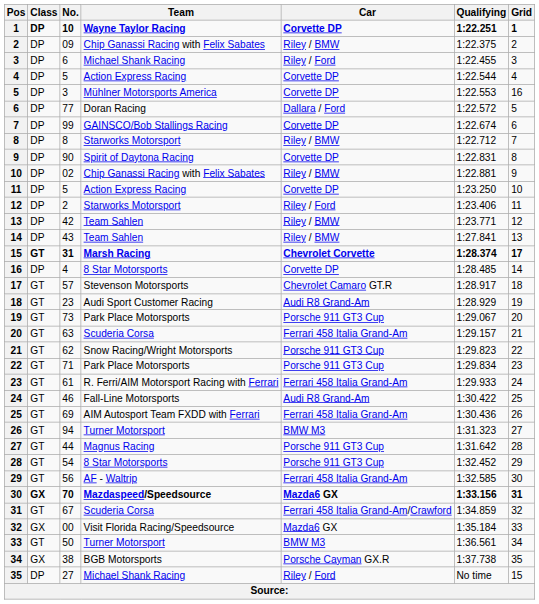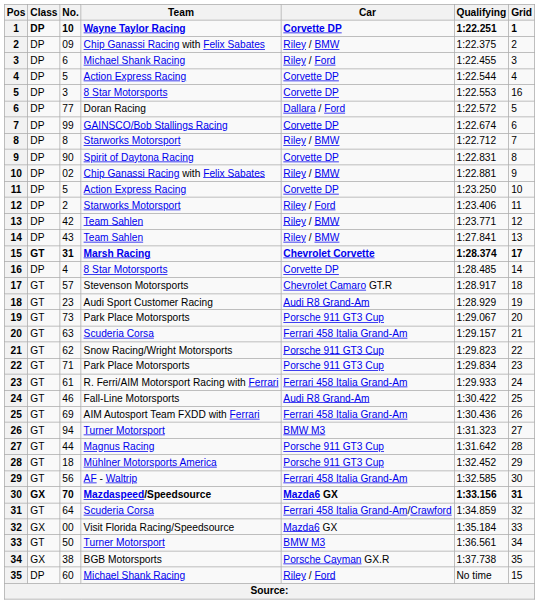(150, 92) Mühlner Motorsports America -> (126, 92) 8 Star Motorsports
(68, 462) 54 -> (68, 462) 18
(126, 462) 8 Star Motorsports -> (150, 462) Mühlner Motorsports America
(68, 510) 67 -> (68, 510) 64
(68, 575) 27 -> (68, 575) 60
